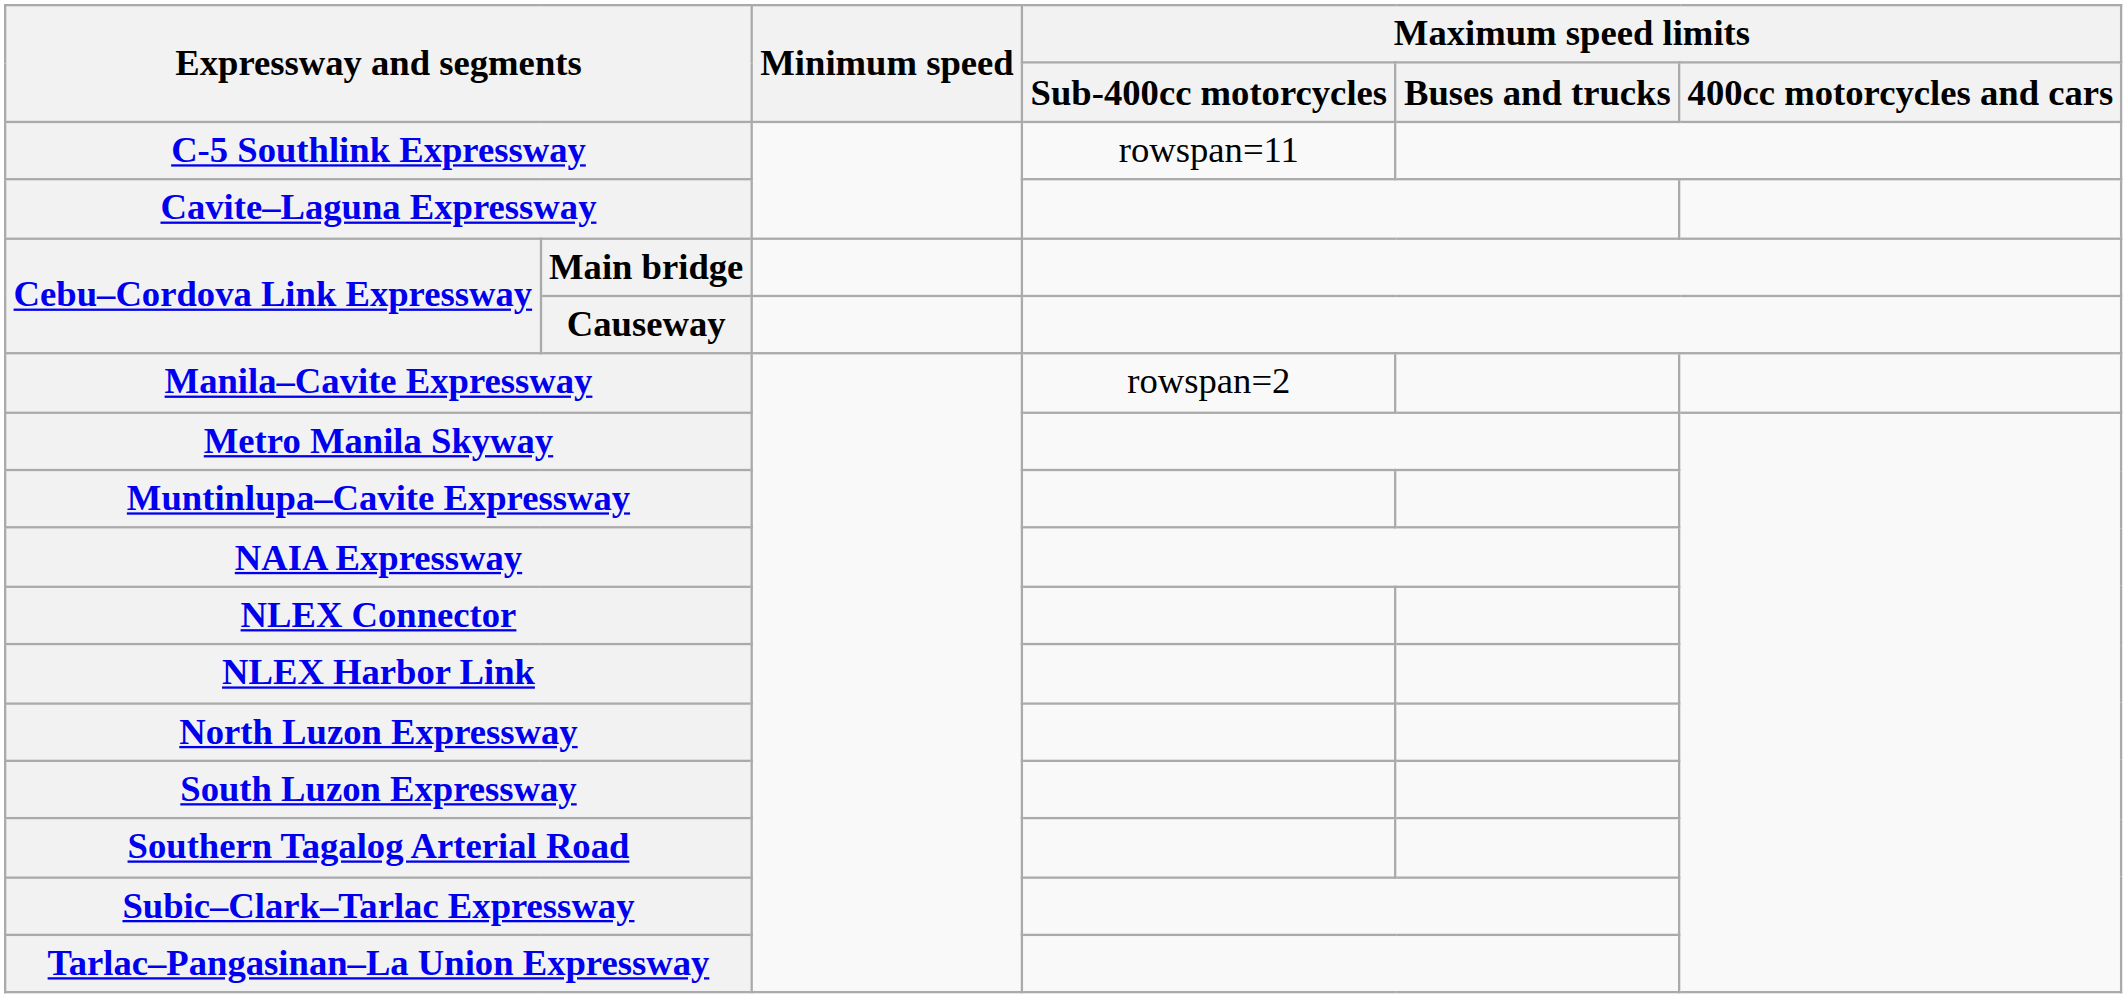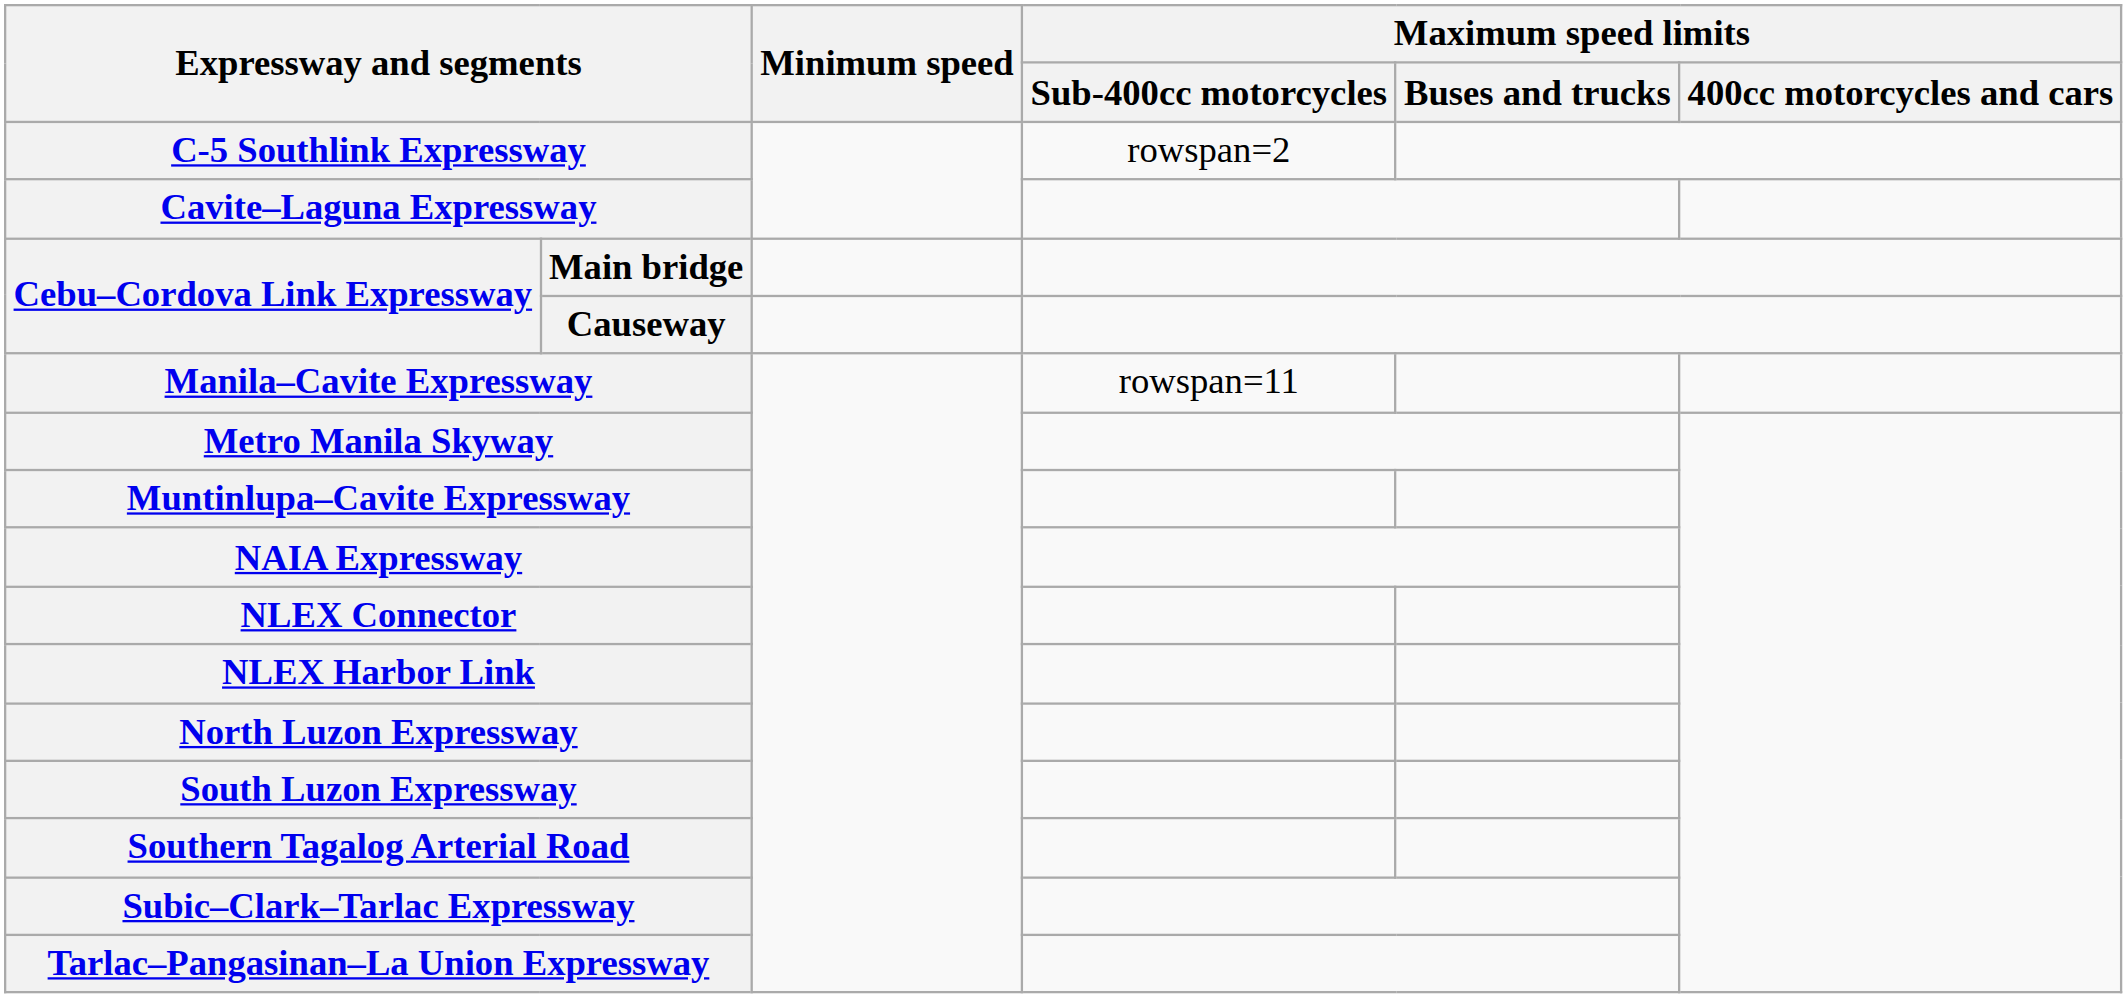(1209, 149) rowspan=11 -> (1209, 149) rowspan=2
(1209, 382) rowspan=2 -> (1209, 382) rowspan=11
